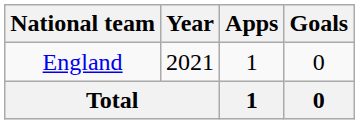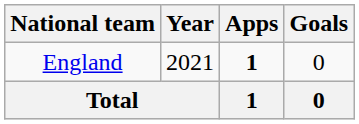(252, 61) normal -> (252, 61) bold
